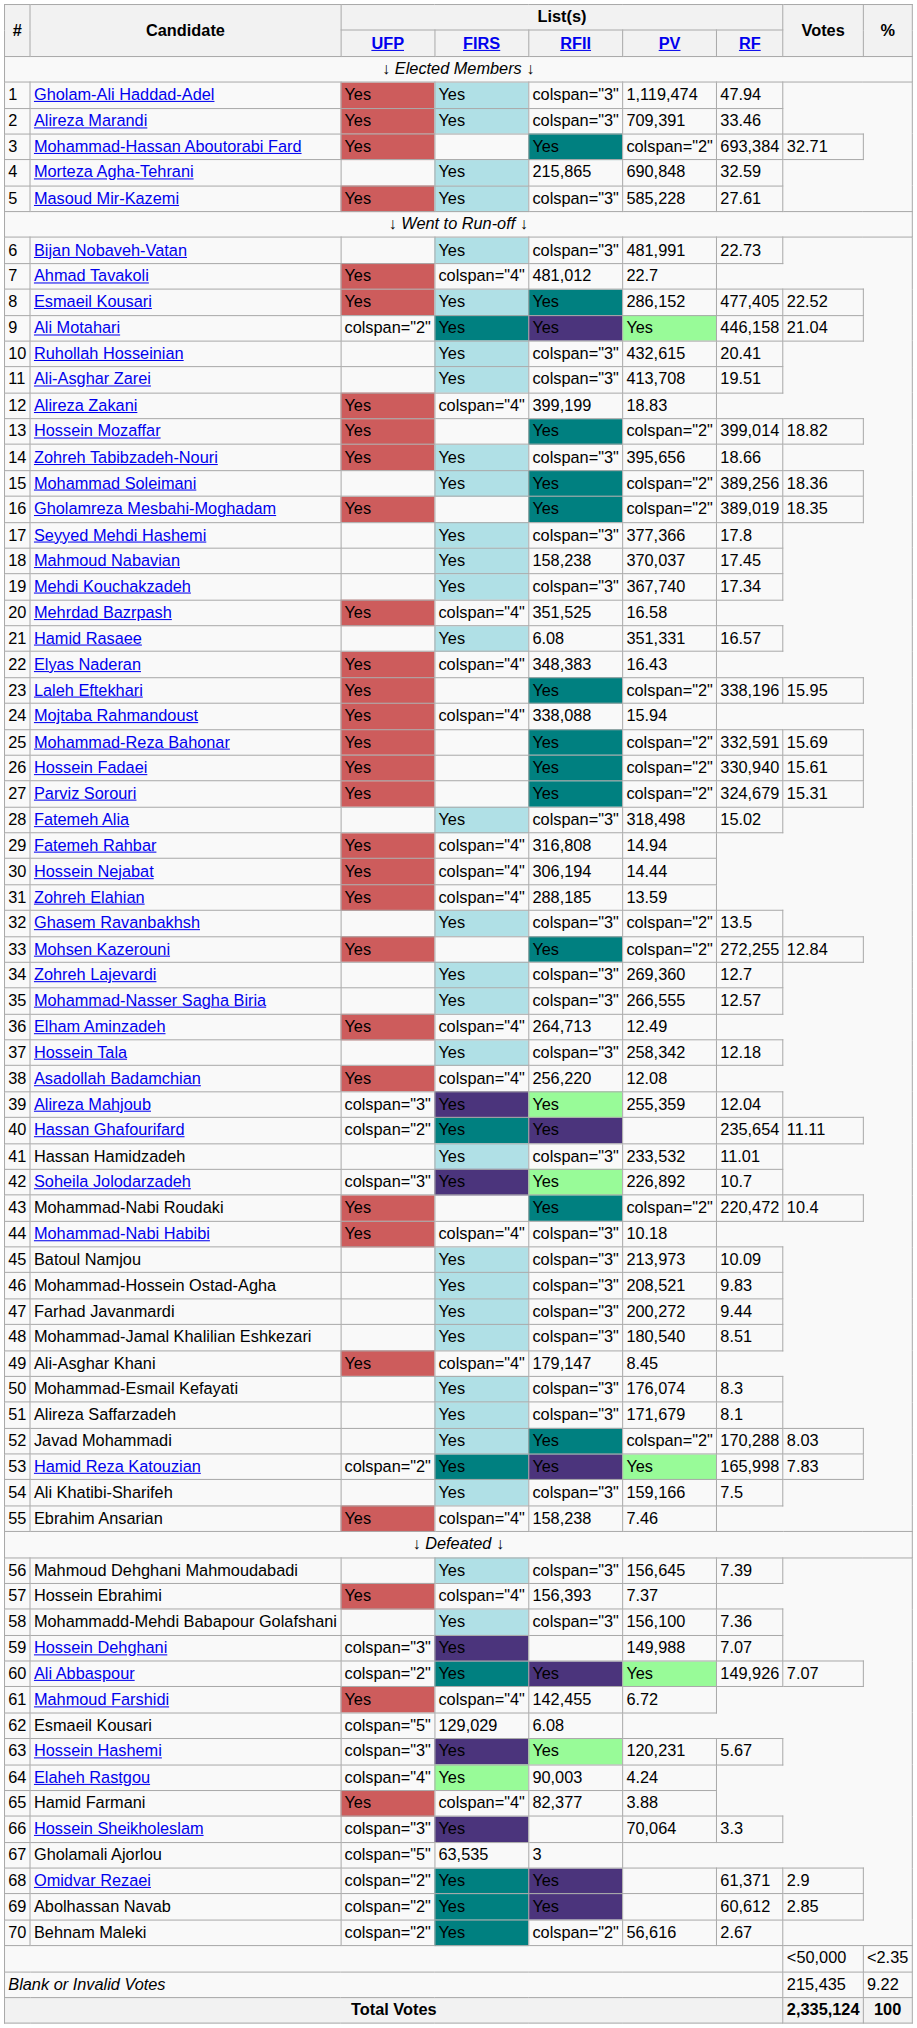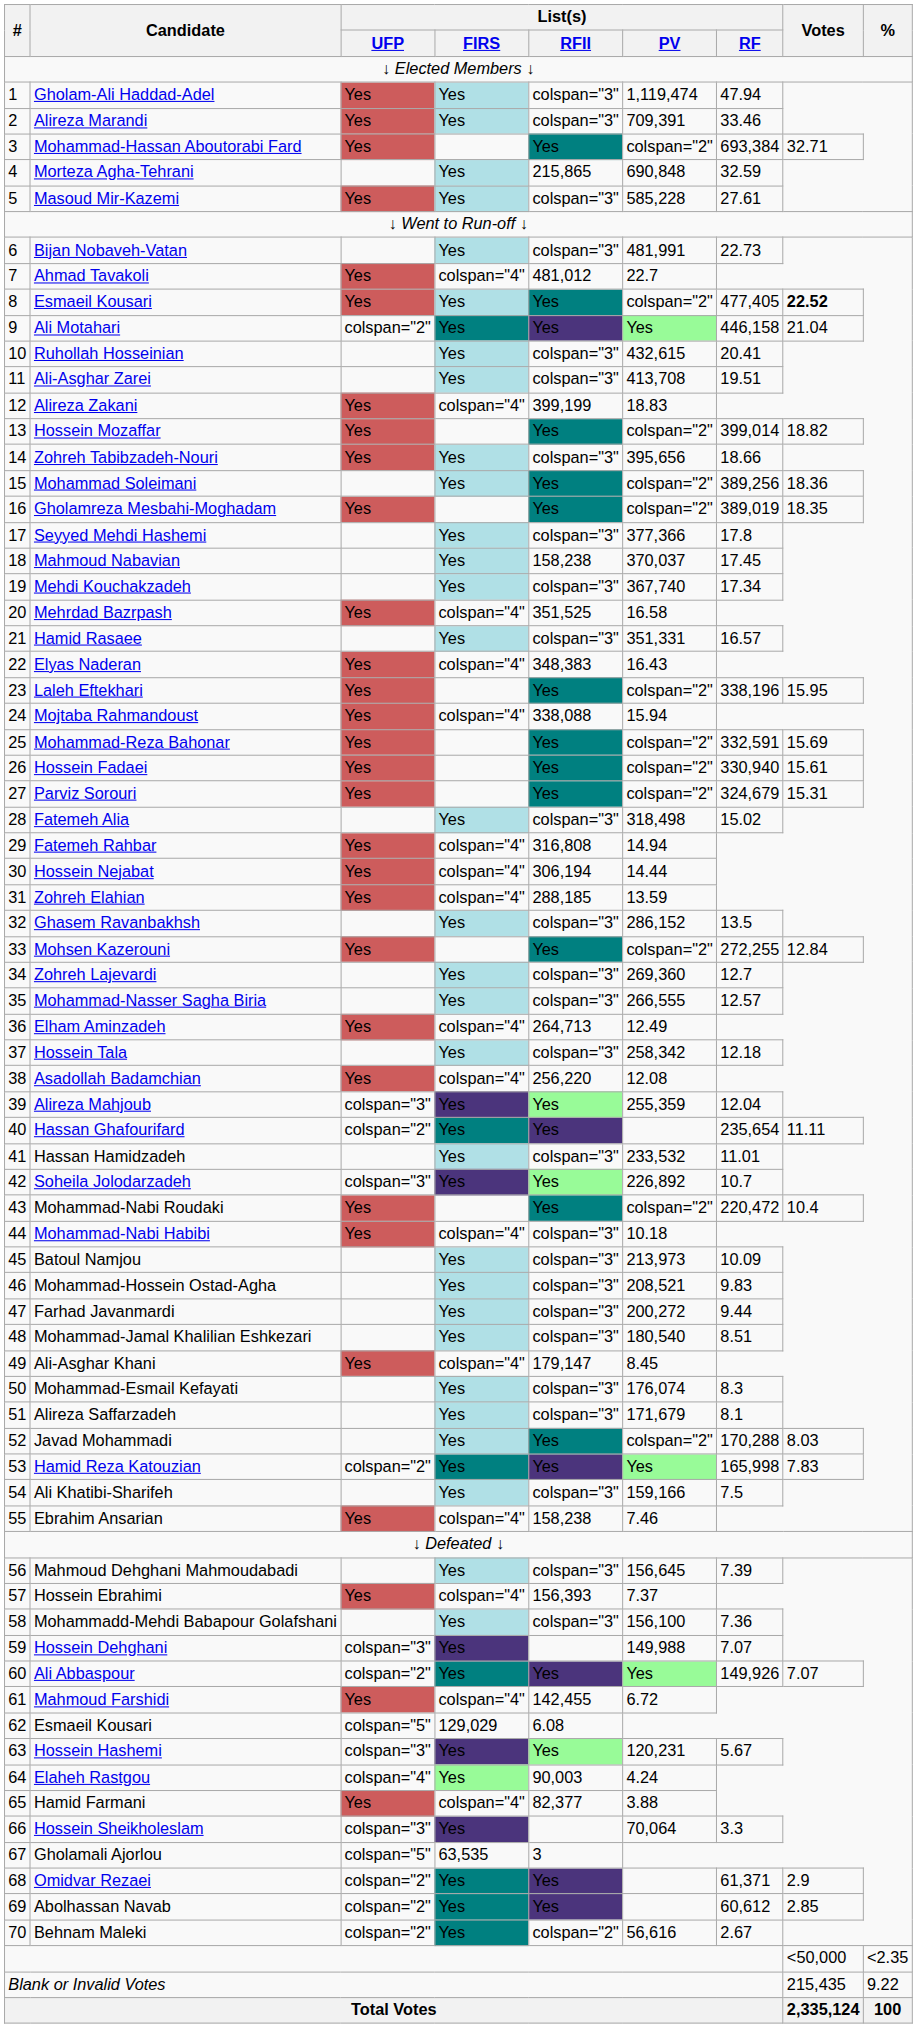(656, 302) 286,152 -> (670, 302) colspan="2"
(807, 302) normal -> (807, 302) bold
(548, 638) 6.08 -> (576, 638) colspan="3"
(670, 923) colspan="2" -> (656, 923) 286,152
